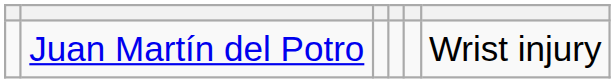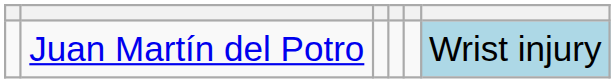(515, 48) no background -> (515, 48) lightblue background
